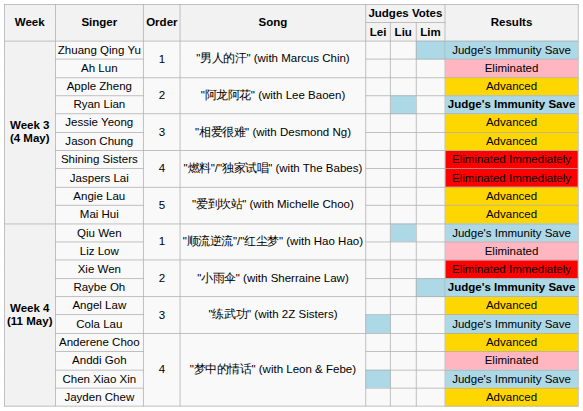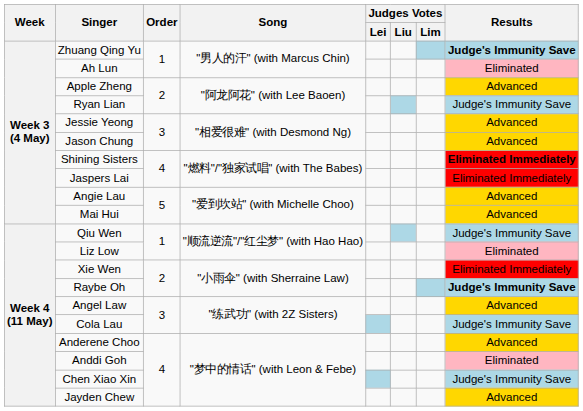(512, 50) normal -> (512, 50) bold
(512, 104) bold -> (512, 104) normal
(512, 159) normal -> (512, 159) bold
